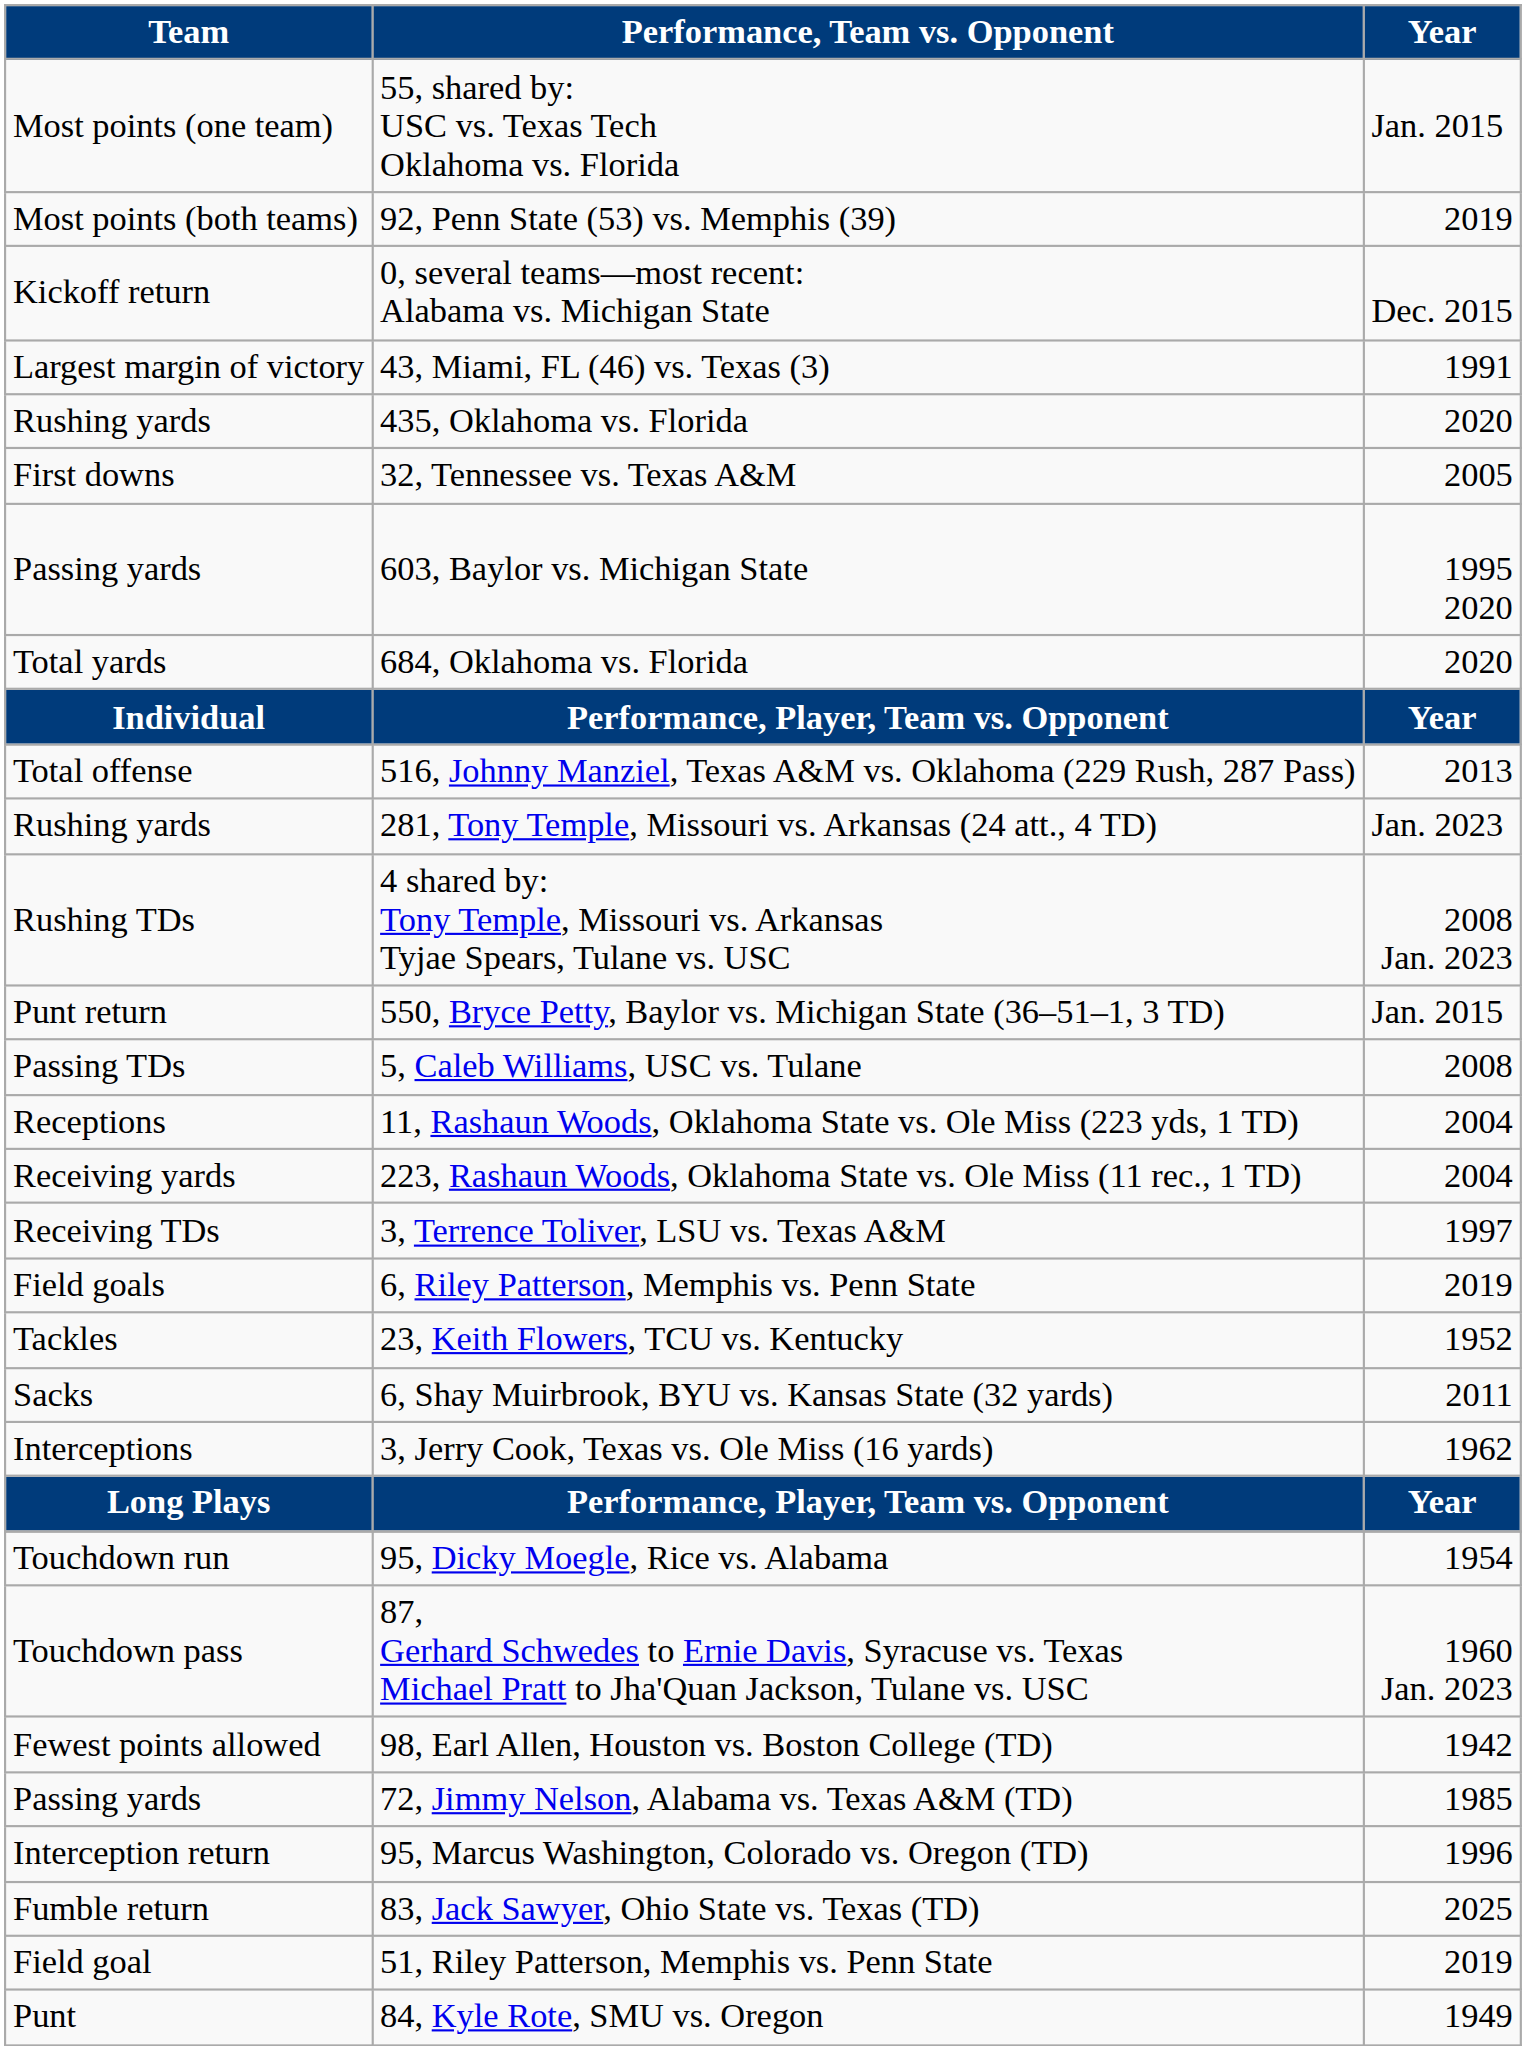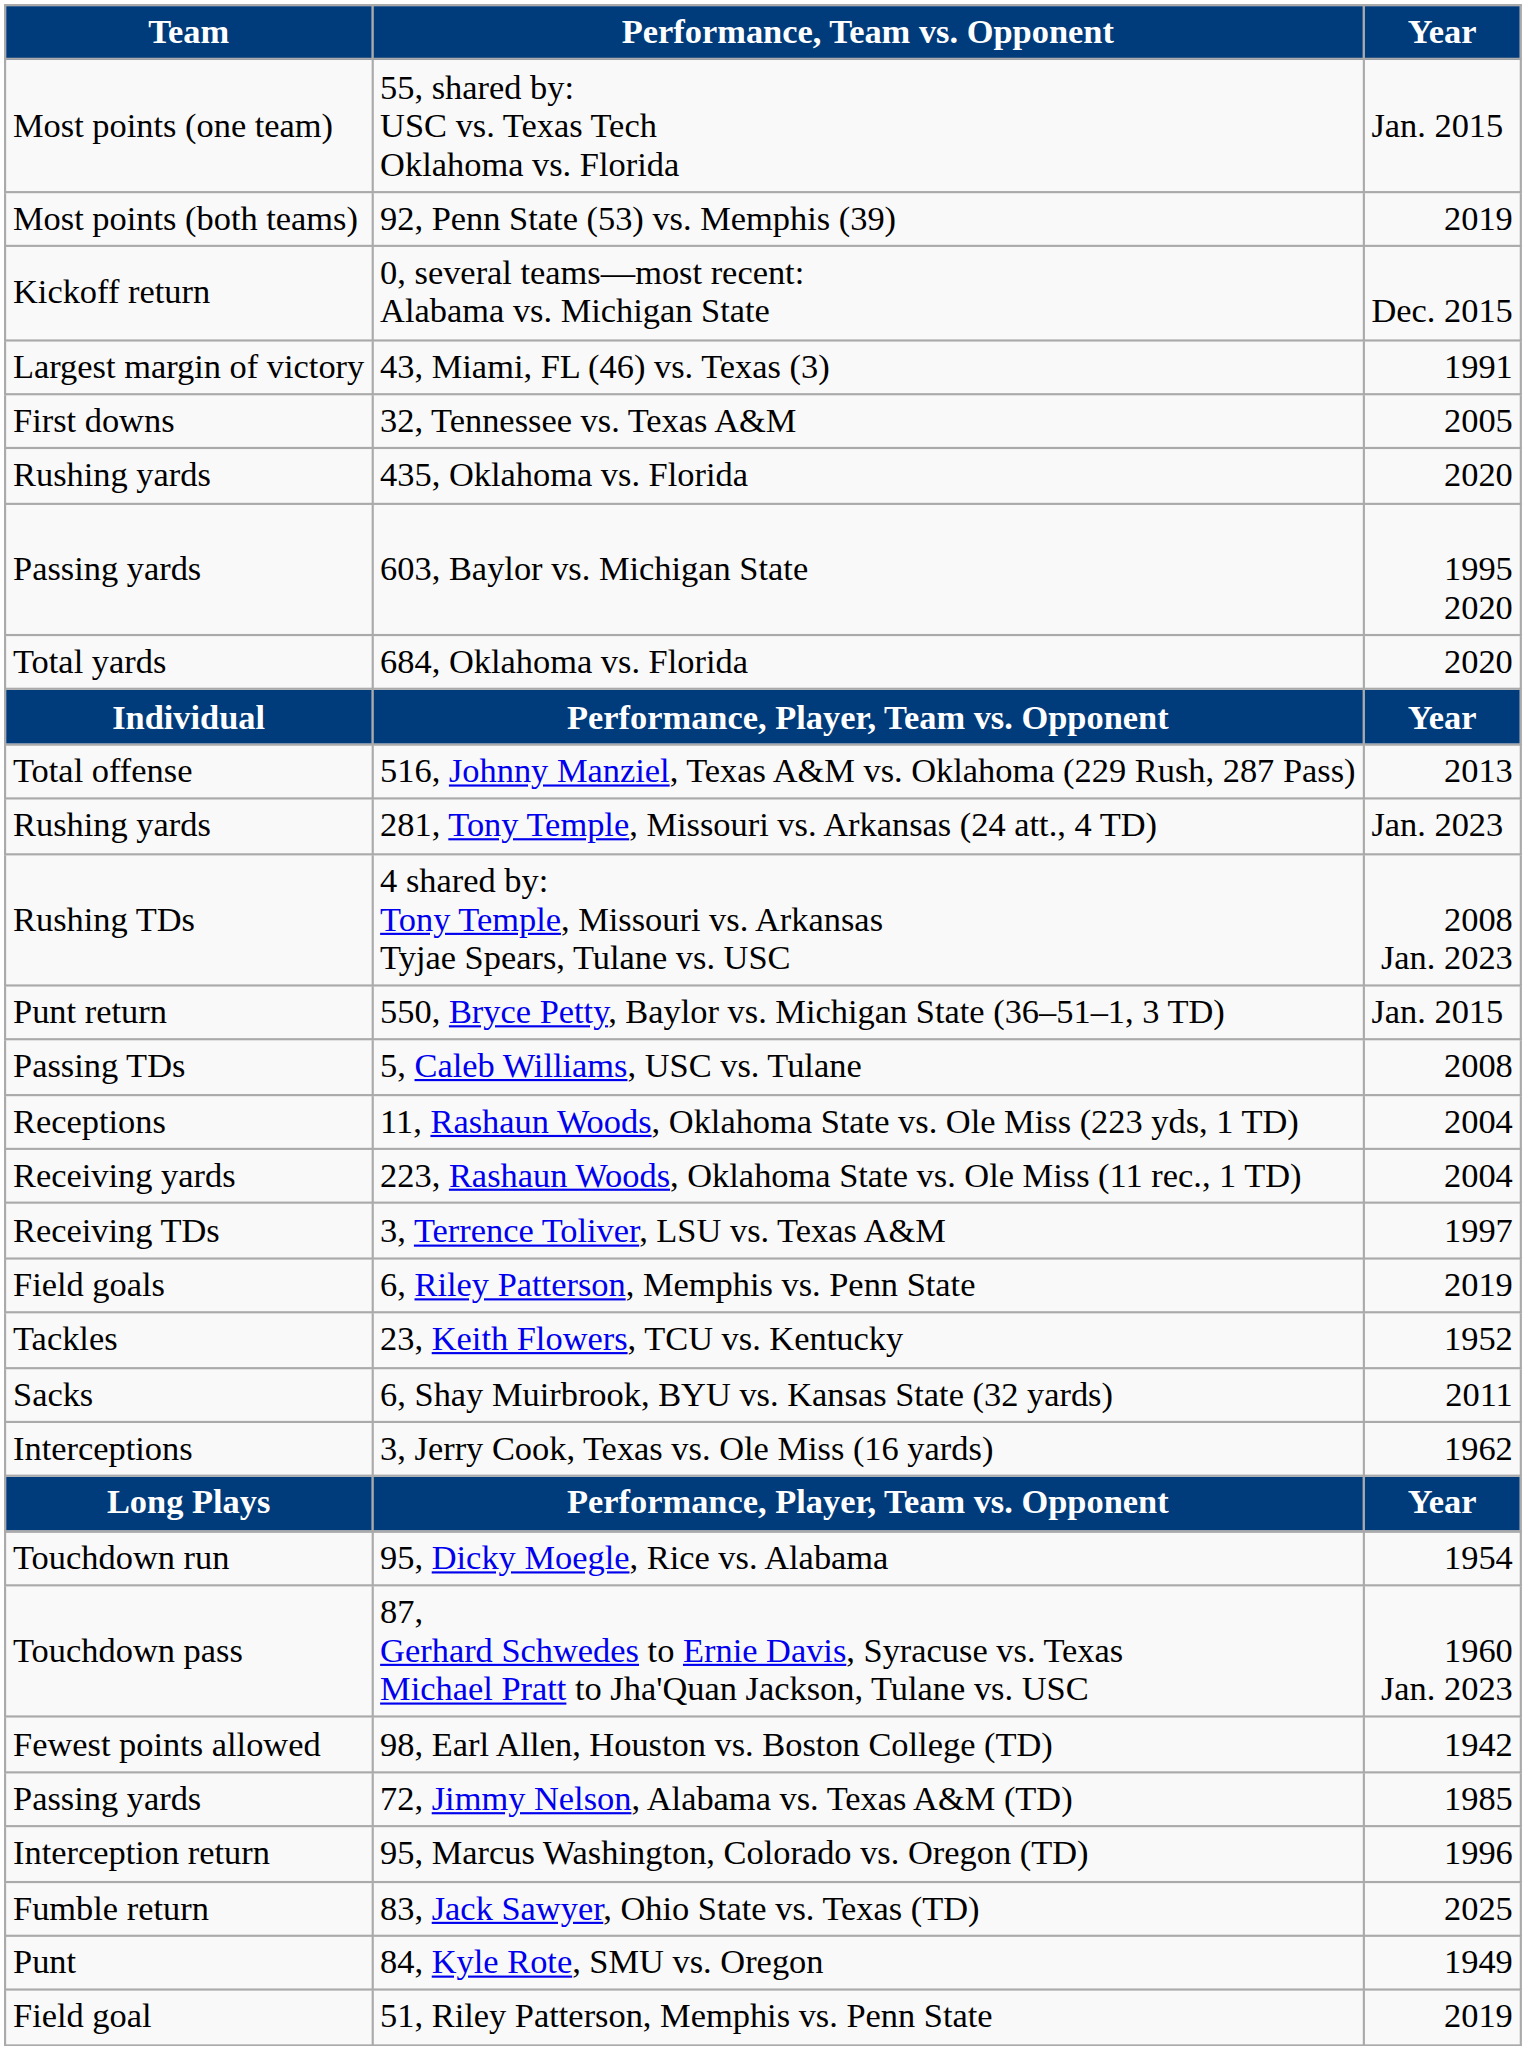rows swapped: (588, 475) <-> (564, 420)
rows swapped: (602, 2016) <-> (686, 1962)
